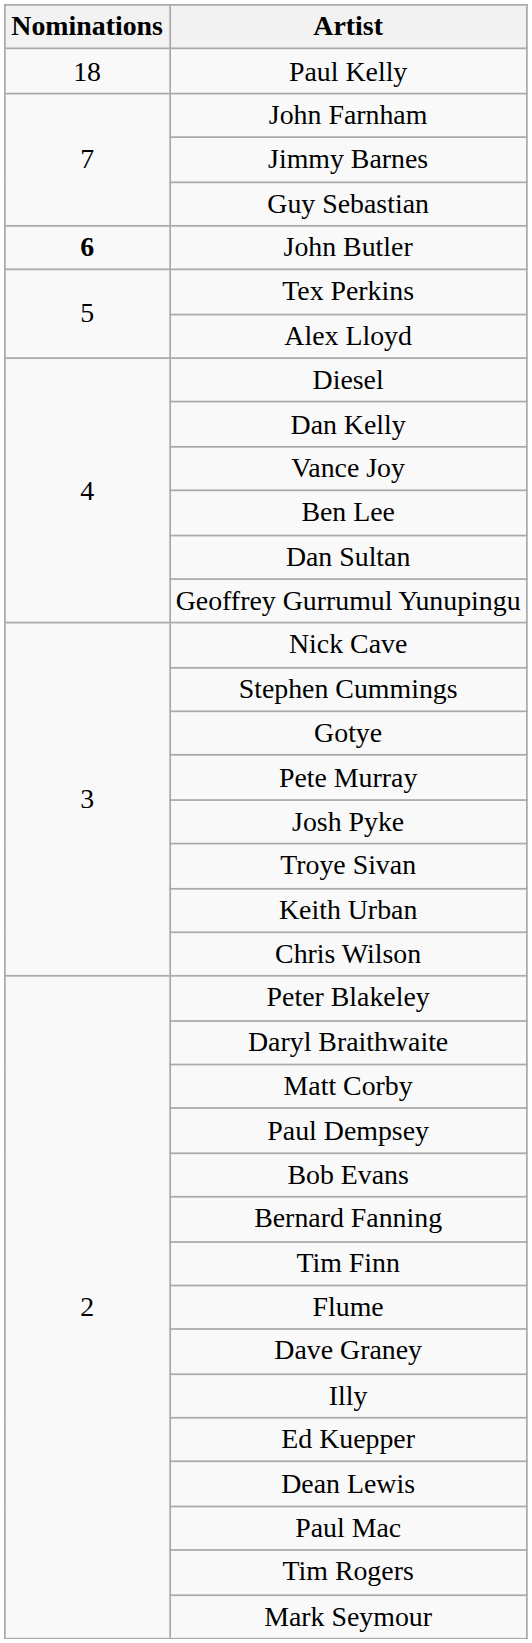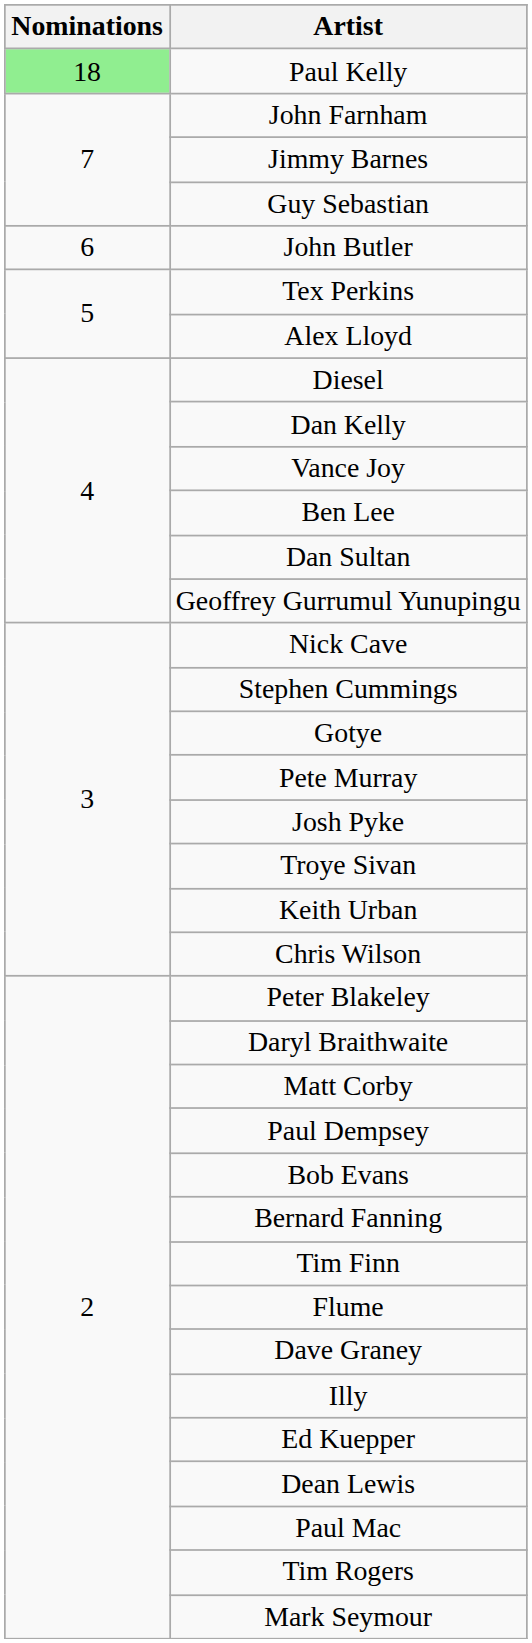(87, 70) no background -> (87, 70) lightgreen background
(87, 247) bold -> (87, 247) normal
